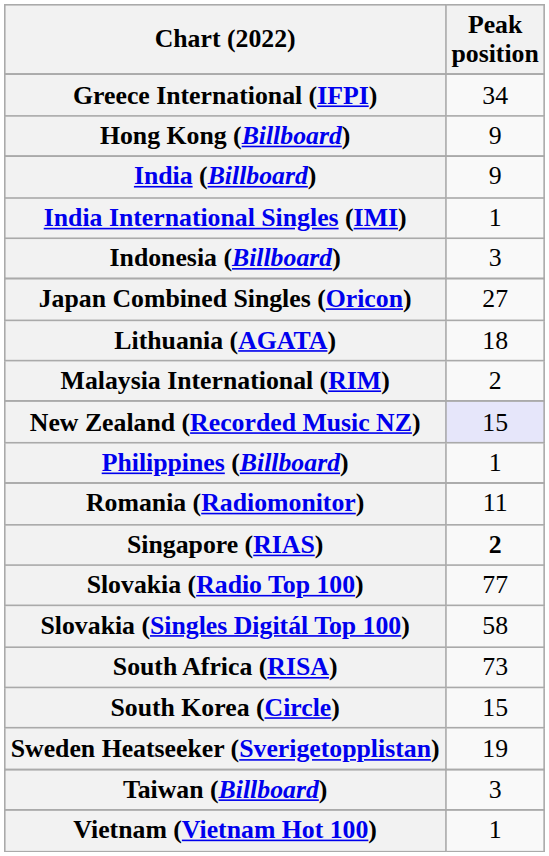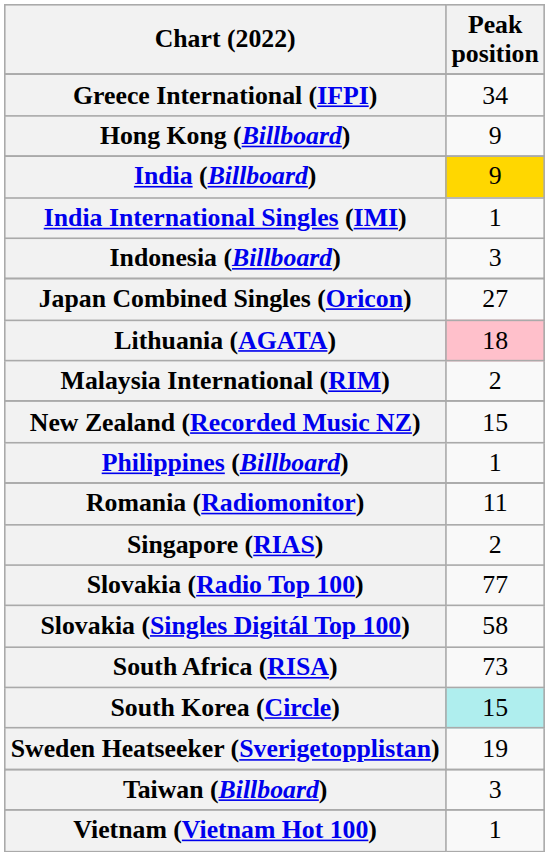(495, 176) no background -> (495, 176) gold background
(495, 339) no background -> (495, 339) pink background
(495, 421) lavender background -> (495, 421) no background
(495, 544) bold -> (495, 544) normal
(495, 707) no background -> (495, 707) paleturquoise background
